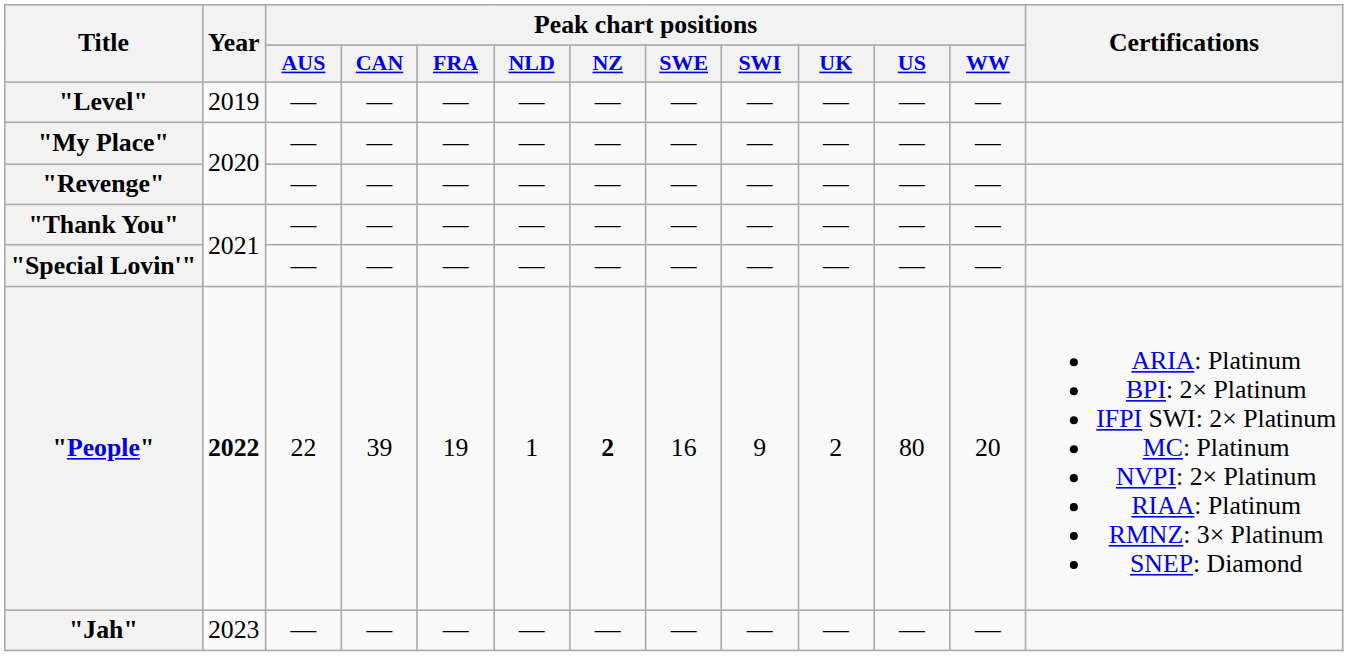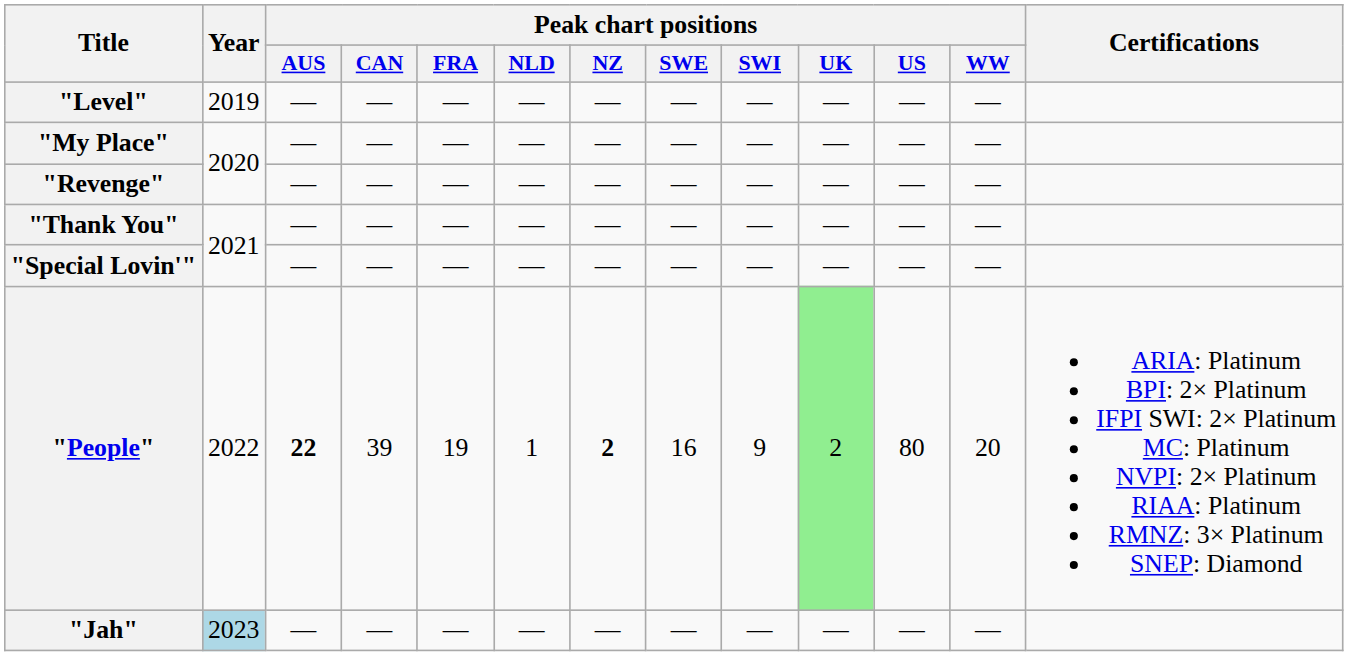(234, 447) bold -> (234, 447) normal
(303, 447) normal -> (303, 447) bold
(836, 447) no background -> (836, 447) lightgreen background
(234, 630) no background -> (234, 630) lightblue background
